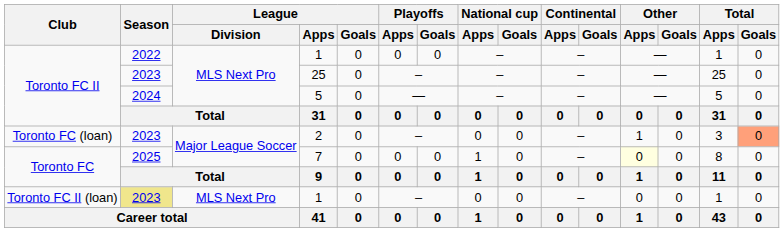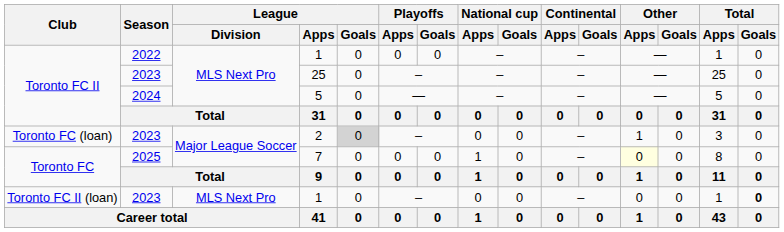(358, 136) no background -> (358, 136) lightgrey background
(758, 136) lightsalmon background -> (758, 136) no background
(146, 197) khaki background -> (146, 197) no background
(758, 197) normal -> (758, 197) bold
